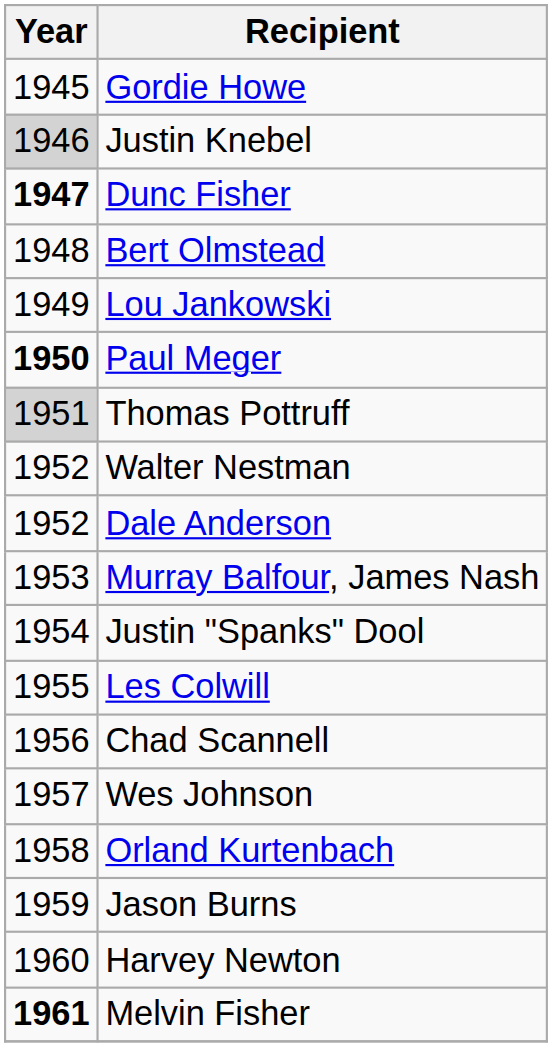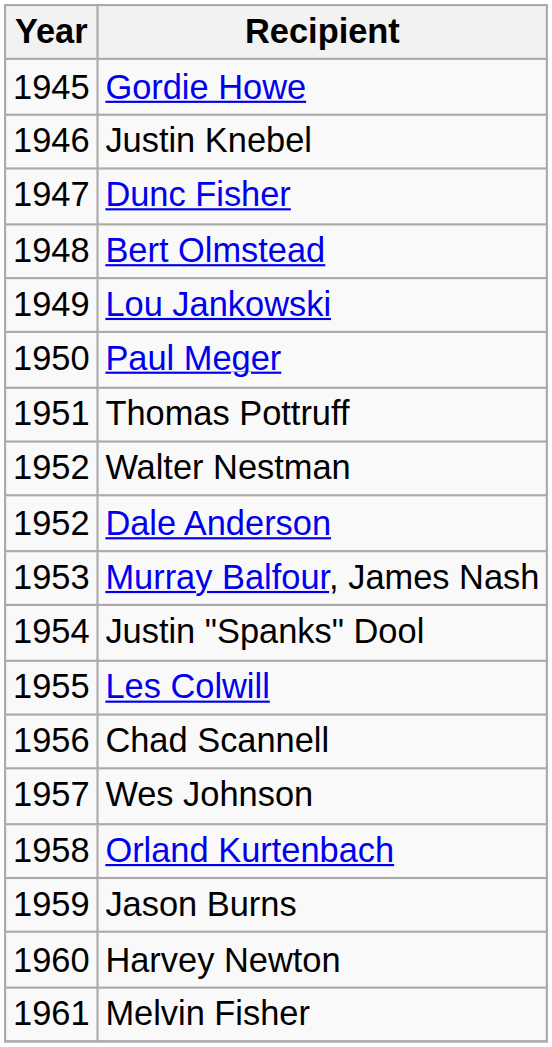(51, 140) lightgrey background -> (51, 140) no background
(51, 195) bold -> (51, 195) normal
(51, 359) bold -> (51, 359) normal
(51, 413) lightgrey background -> (51, 413) no background
(51, 1013) bold -> (51, 1013) normal
